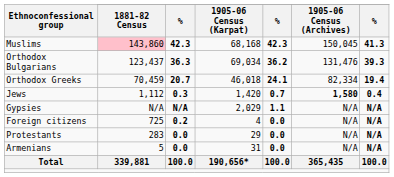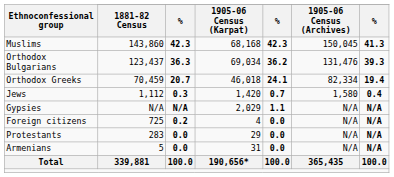(146, 44) pink background -> (146, 44) no background
(345, 94) bold -> (345, 94) normal
